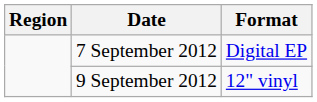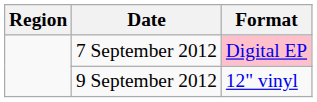(266, 50) no background -> (266, 50) pink background
